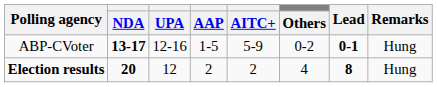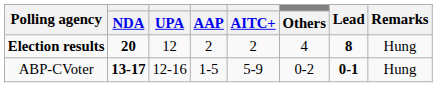rows swapped: (56, 46) <-> (56, 69)
